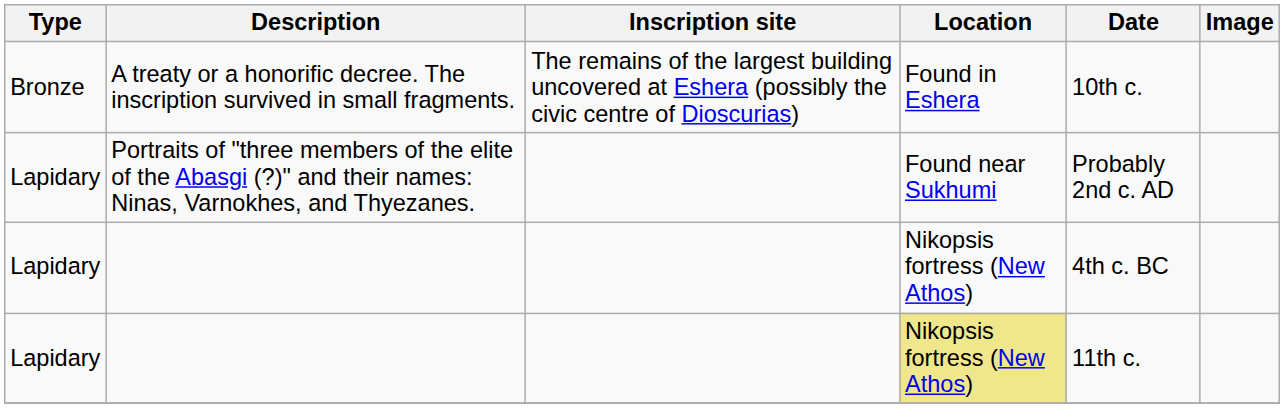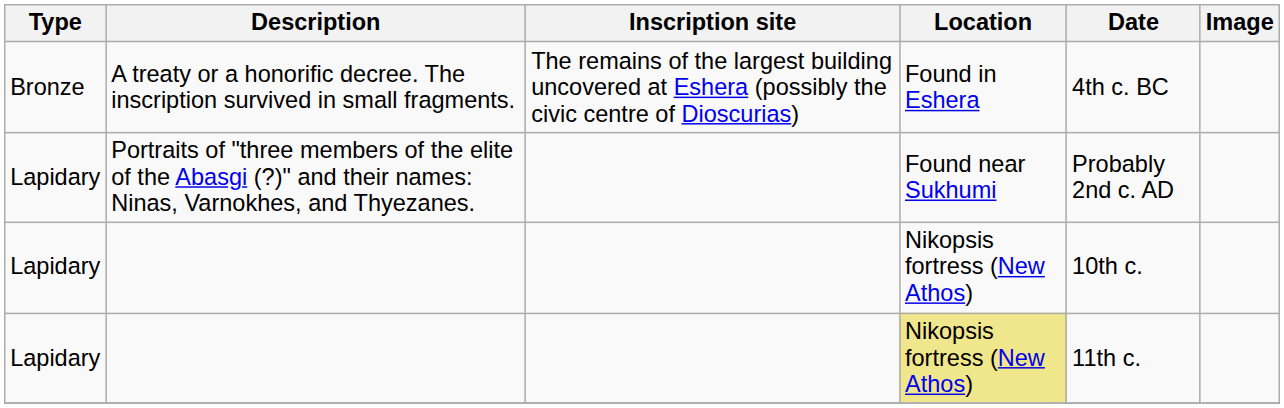(1107, 86) 10th c. -> (1120, 86) 4th c. BC
(1120, 267) 4th c. BC -> (1107, 267) 10th c.
